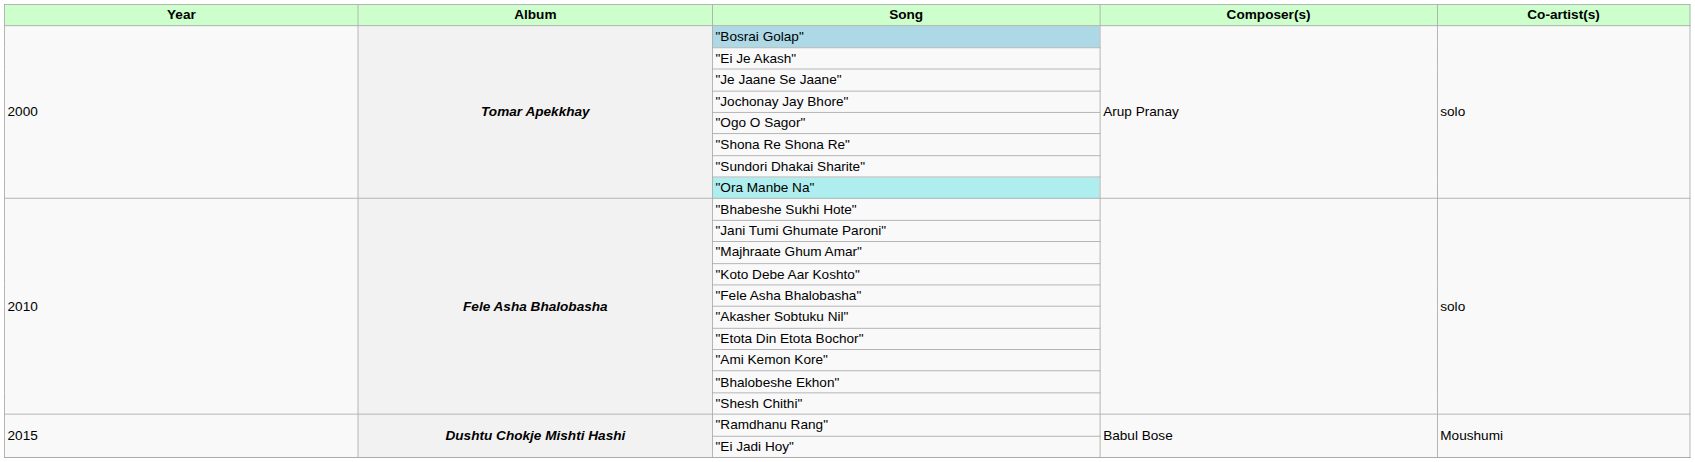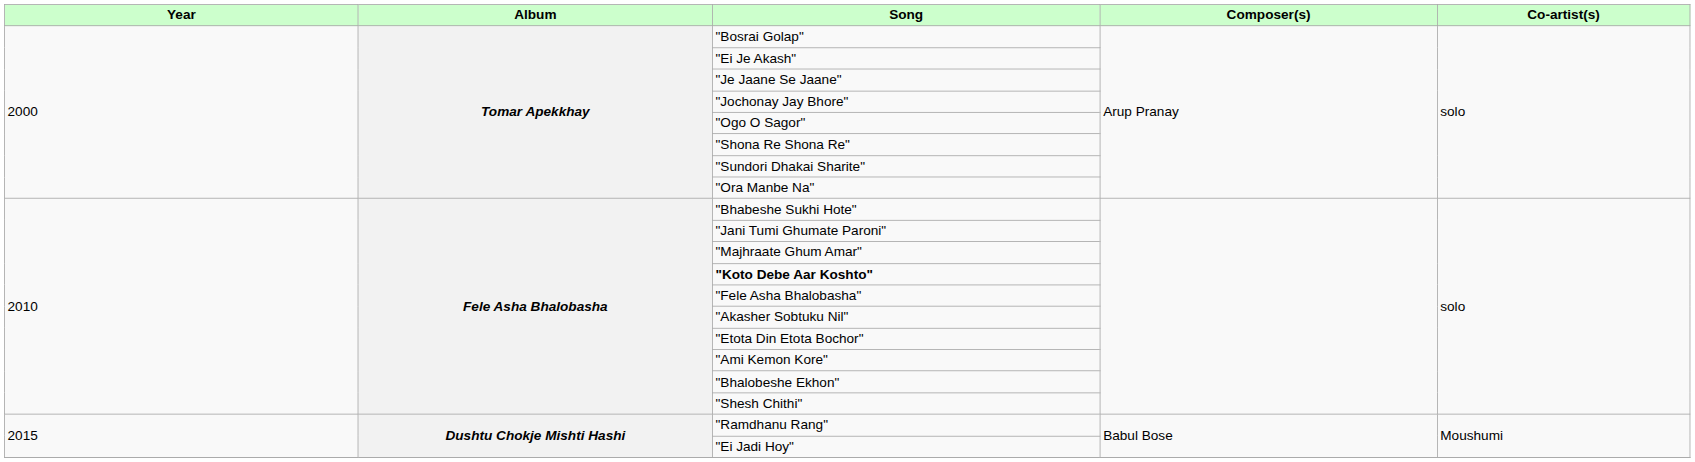(760, 36) lightblue background -> (760, 36) no background
(765, 187) paleturquoise background -> (765, 187) no background
(788, 274) normal -> (794, 274) bold
